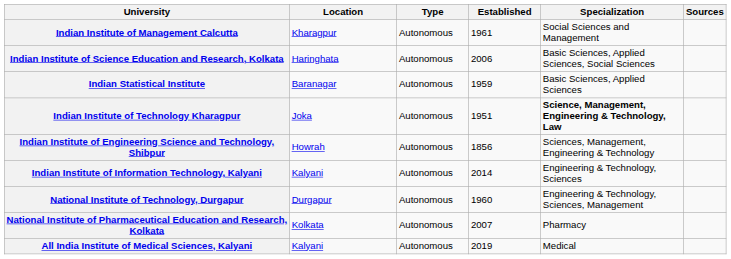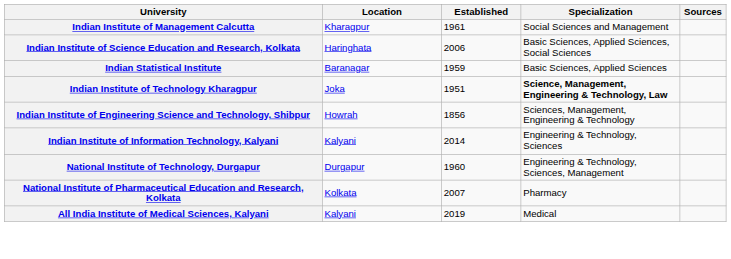- column: (433, 12)
